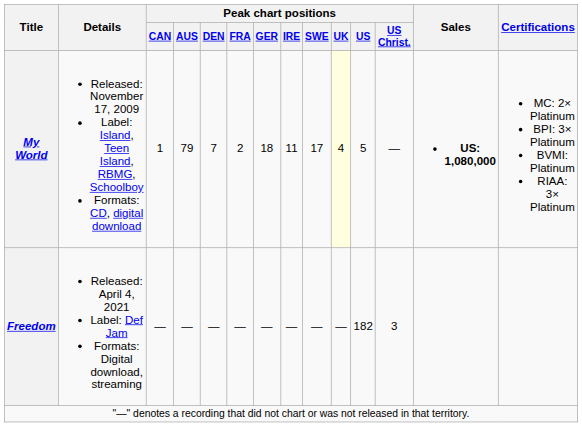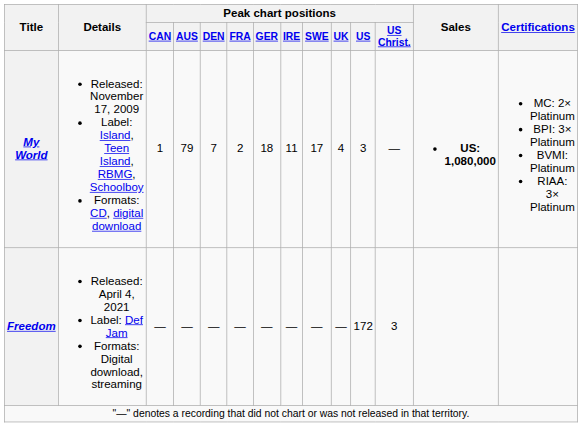(341, 149) lightyellow background -> (341, 149) no background
(363, 149) 5 -> (363, 149) 3
(363, 326) 182 -> (363, 326) 172
